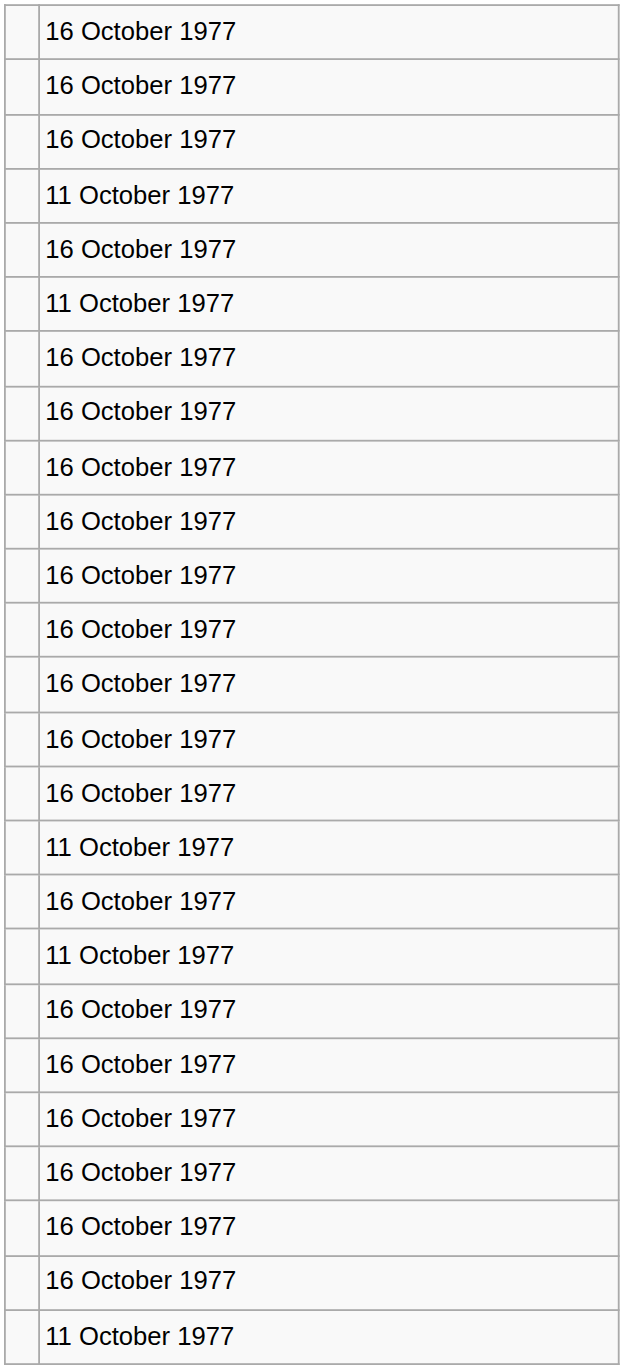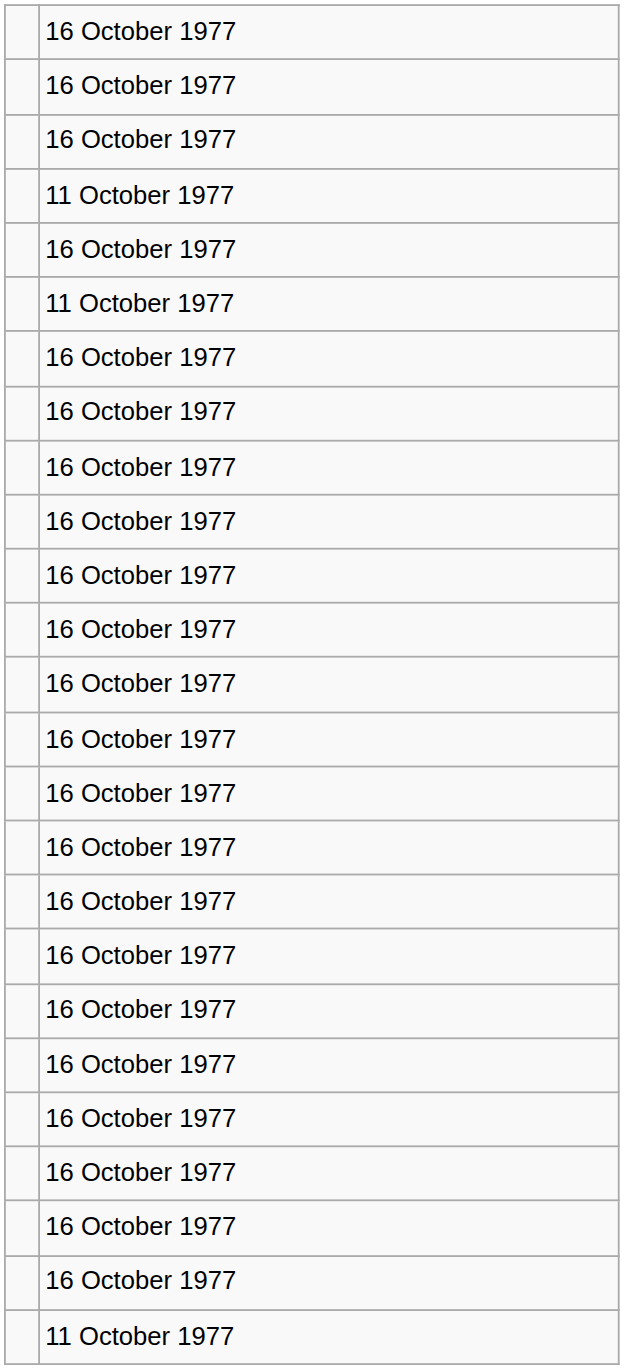(140, 846) 11 October 1977 -> (141, 846) 16 October 1977
(140, 955) 11 October 1977 -> (141, 955) 16 October 1977
